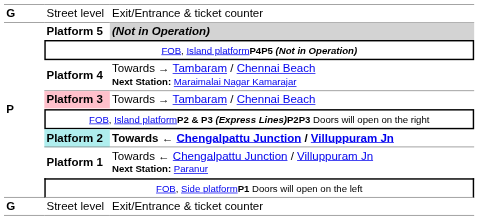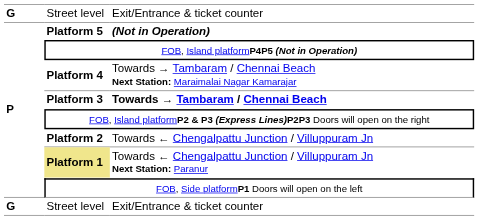(161, 31) lightgrey background -> (161, 31) no background
(75, 99) pink background -> (75, 99) no background
(214, 99) normal -> (219, 99) bold
(75, 138) paleturquoise background -> (75, 138) no background
(253, 138) bold -> (243, 138) normal
(75, 162) no background -> (75, 162) khaki background
